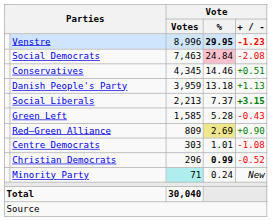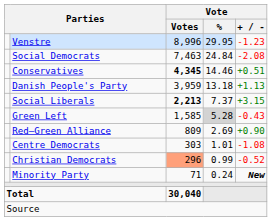(219, 41) bold -> (219, 41) normal
(251, 41) bold -> (251, 41) normal
(219, 56) pink background -> (219, 56) no background
(188, 71) normal -> (188, 71) bold
(188, 101) normal -> (188, 101) bold
(251, 101) bold -> (251, 101) normal
(222, 116) no background -> (222, 116) lightgrey background
(222, 130) khaki background -> (222, 130) no background
(193, 160) no background -> (193, 160) lightsalmon background
(222, 160) bold -> (222, 160) normal
(196, 175) paleturquoise background -> (196, 175) no background
(256, 175) normal -> (256, 175) bold
